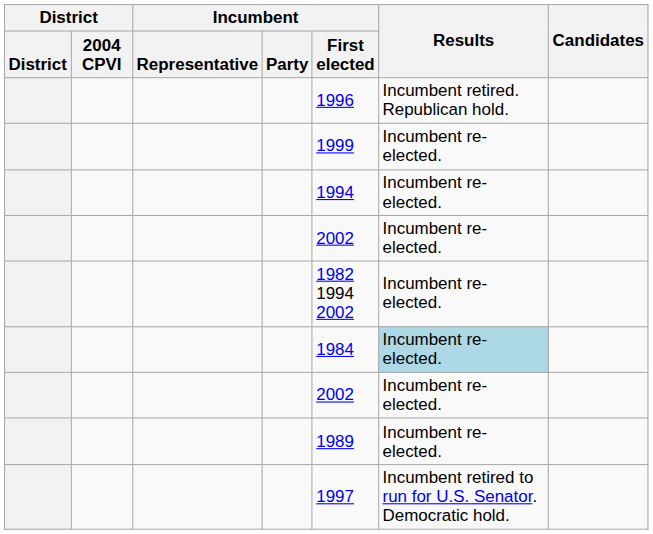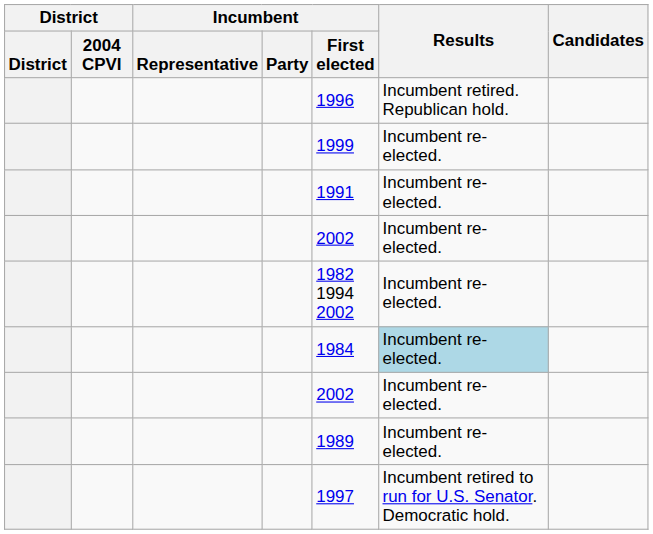(335, 192) 1994 -> (335, 192) 1991
